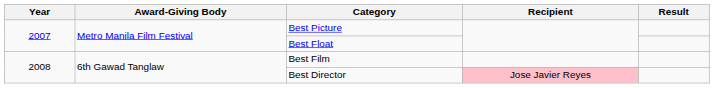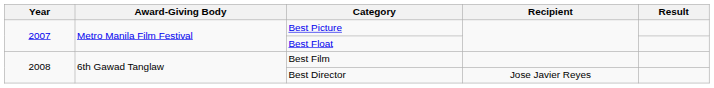(550, 75) pink background -> (550, 75) no background
